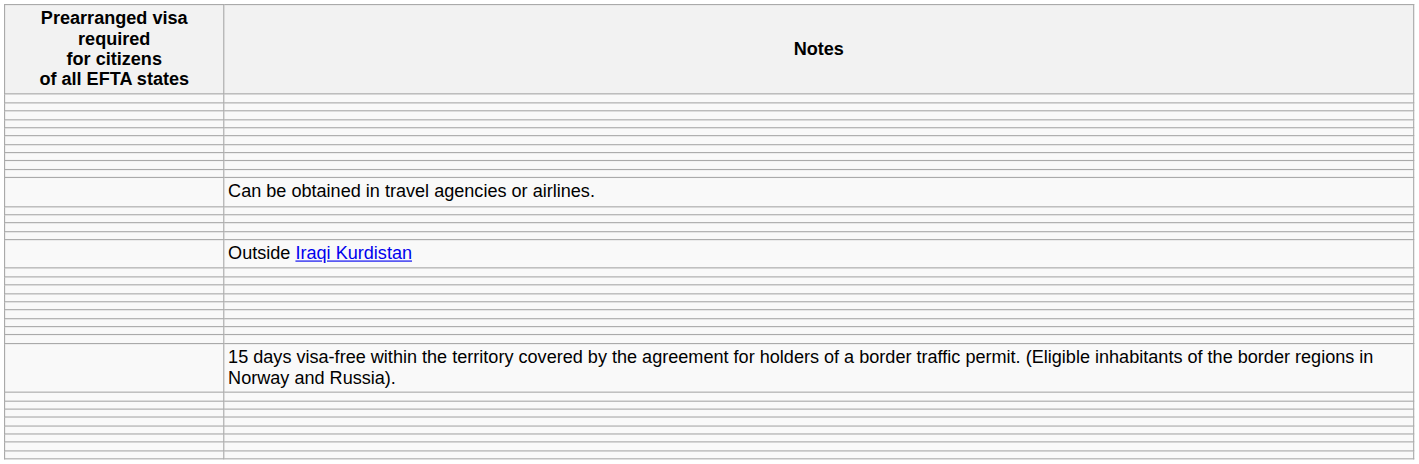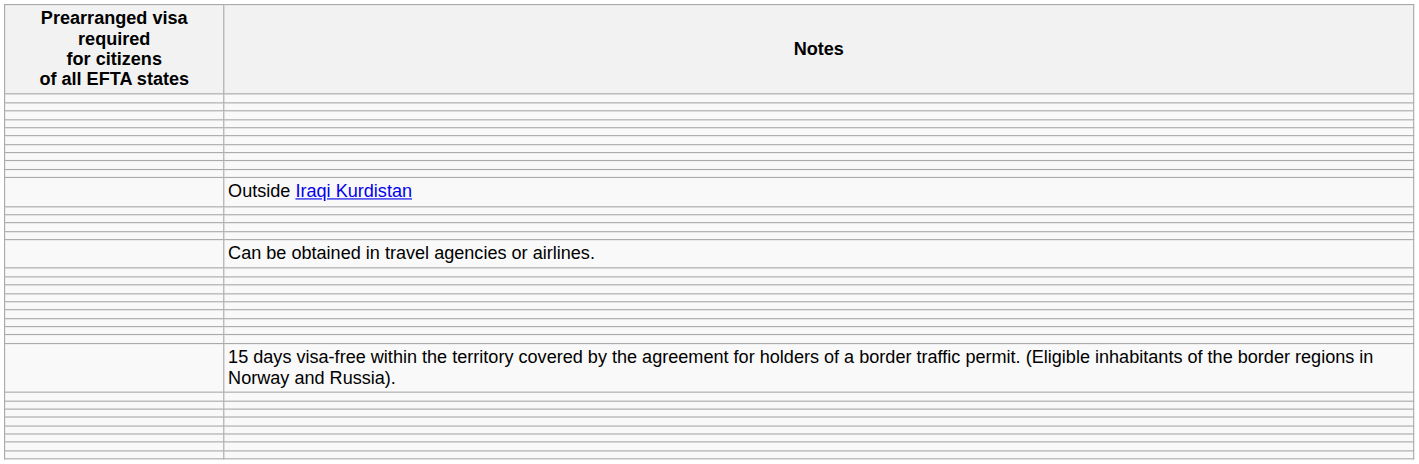(412, 191) Can be obtained in travel agencies or airlines. -> (320, 191) Outside Iraqi Kurdistan
(320, 253) Outside Iraqi Kurdistan -> (412, 253) Can be obtained in travel agencies or airlines.
